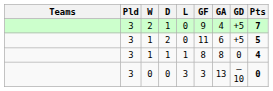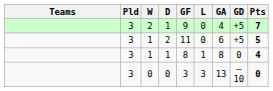columns swapped: (185, 12) <-> (203, 12)
